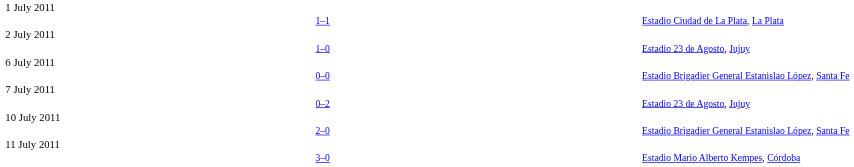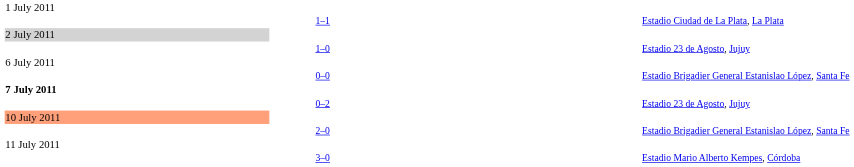(30, 35) no background -> (30, 35) lightgrey background
(30, 89) normal -> (31, 89) bold
(33, 117) no background -> (33, 117) lightsalmon background
